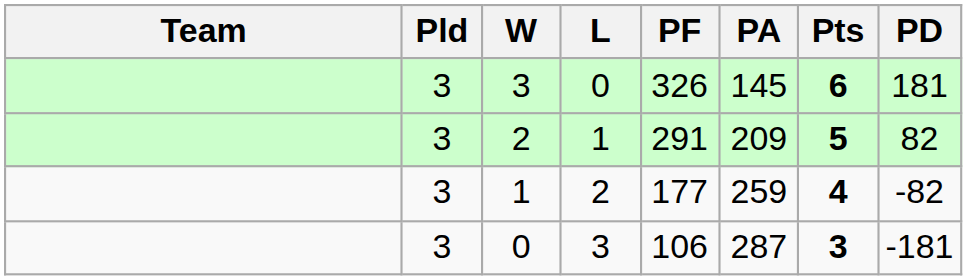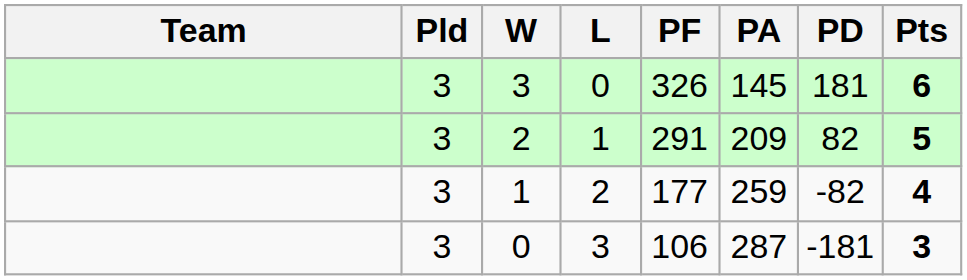columns swapped: (919, 31) <-> (838, 31)
